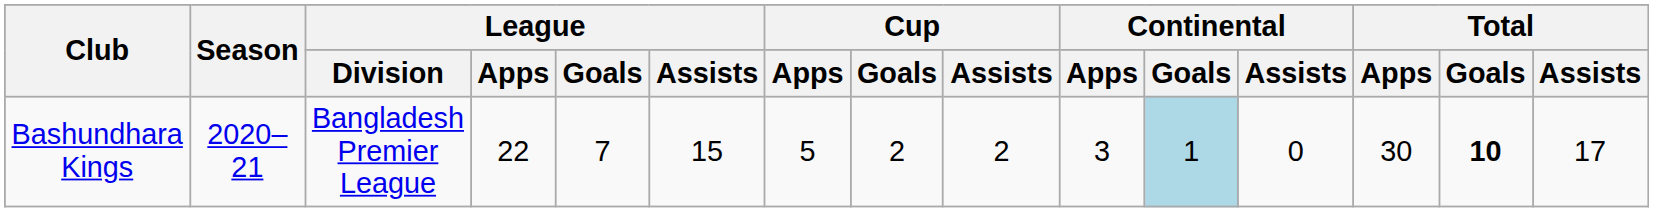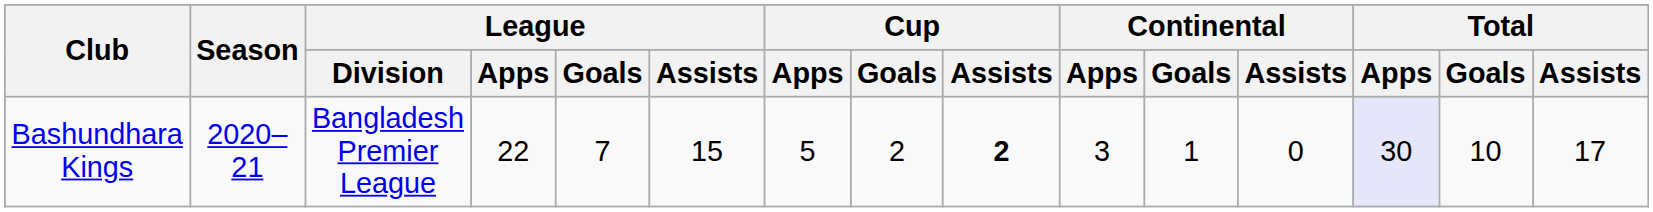(1001, 151) normal -> (1001, 151) bold
(1191, 151) lightblue background -> (1191, 151) no background
(1396, 151) no background -> (1396, 151) lavender background
(1486, 151) bold -> (1486, 151) normal
